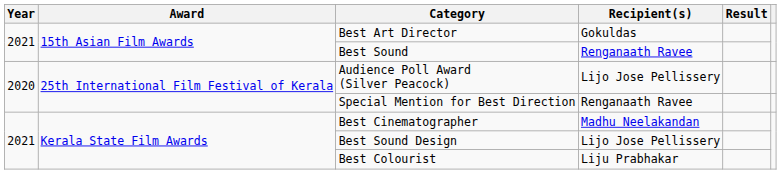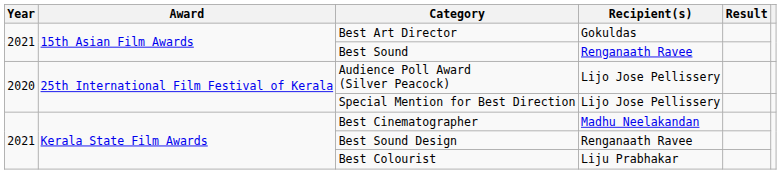(637, 103) Renganaath Ravee -> (651, 103) Lijo Jose Pellissery
(651, 140) Lijo Jose Pellissery -> (637, 140) Renganaath Ravee
